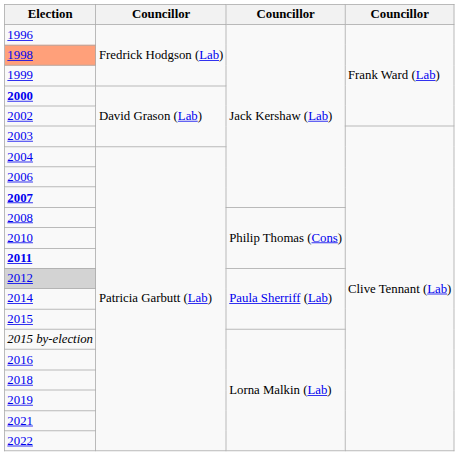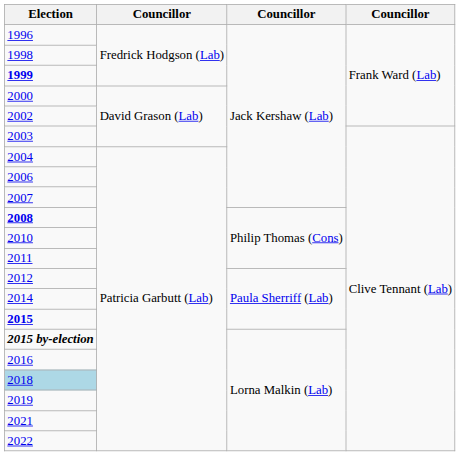(20, 55) lightsalmon background -> (20, 55) no background
(20, 75) normal -> (20, 75) bold
(20, 95) bold -> (20, 95) normal
(20, 197) bold -> (20, 197) normal
(20, 217) normal -> (20, 217) bold
(20, 258) bold -> (20, 258) normal
(20, 278) lightgrey background -> (20, 278) no background
(20, 319) normal -> (20, 319) bold
(50, 339) normal -> (51, 339) bold
(20, 380) no background -> (20, 380) lightblue background
